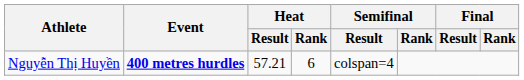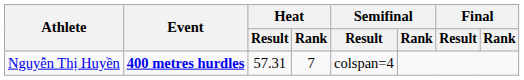(270, 63) 57.21 -> (270, 63) 57.31
(311, 63) 6 -> (311, 63) 7
